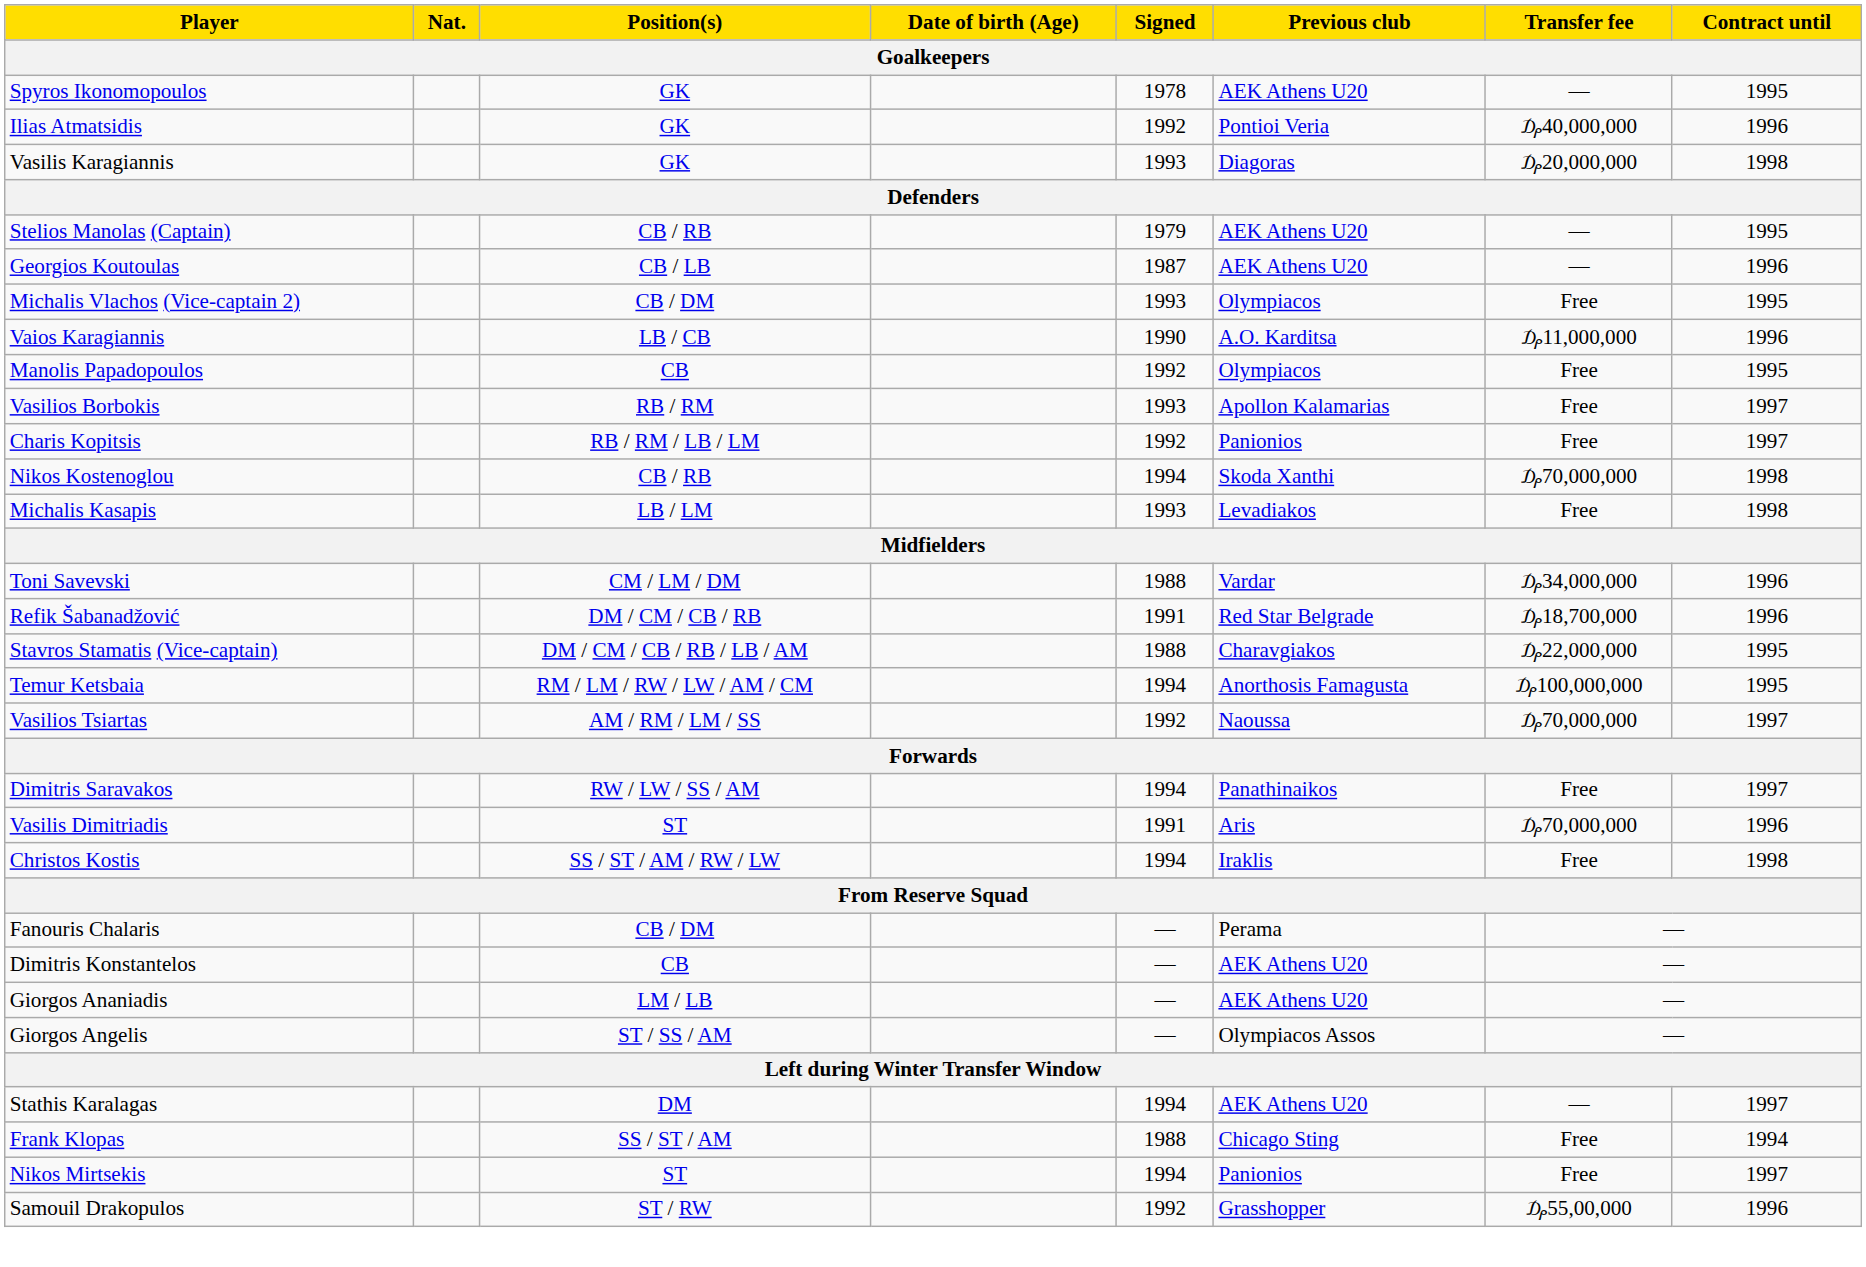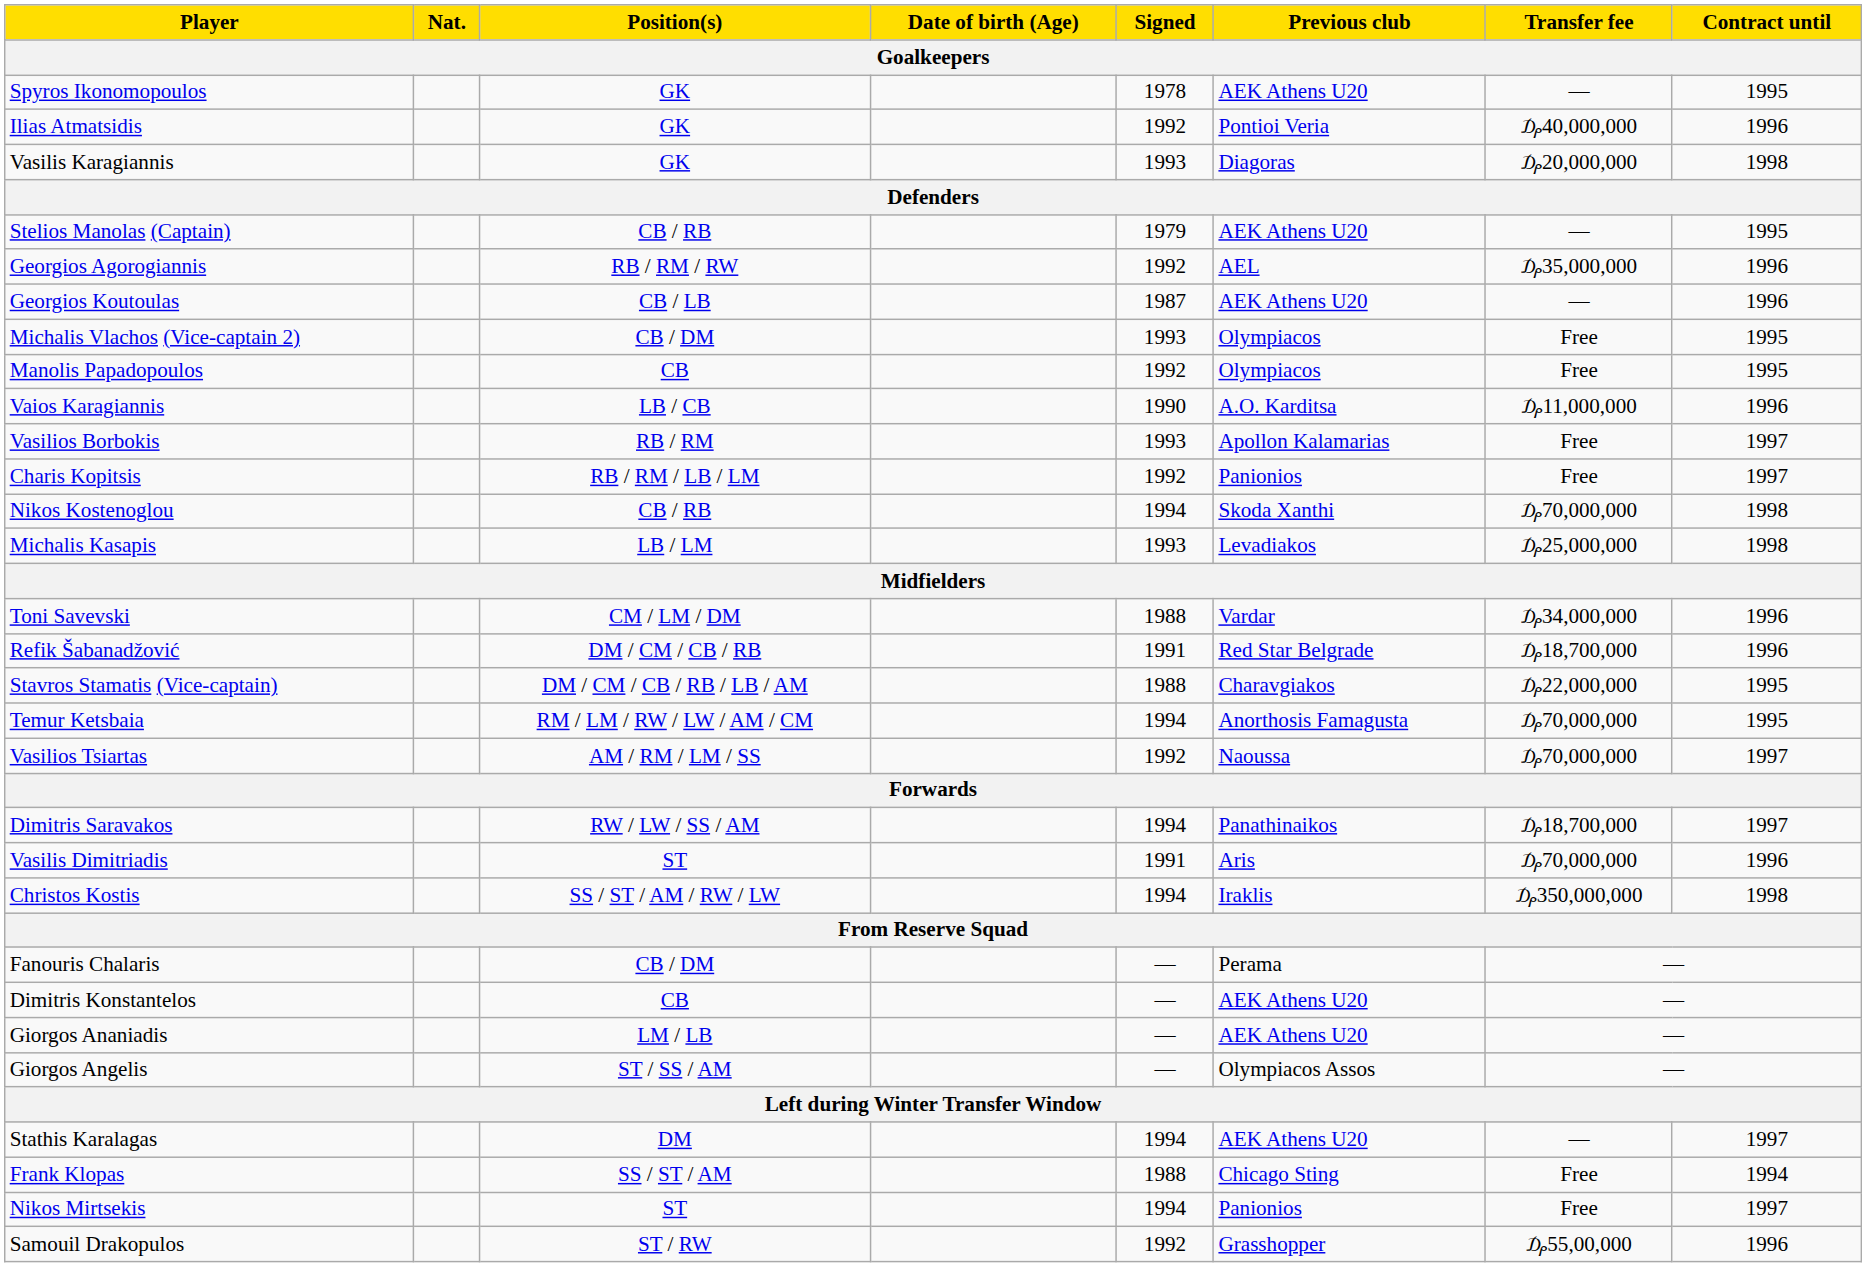+ row: (108, 266)
rows swapped: (106, 371) <-> (87, 336)
(1579, 511) Free -> (1579, 546) ₯25,000,000
(1579, 685) ₯100,000,000 -> (1579, 720) ₯70,000,000
(1579, 790) Free -> (1579, 825) ₯18,700,000
(1579, 860) Free -> (1579, 895) ₯350,000,000
